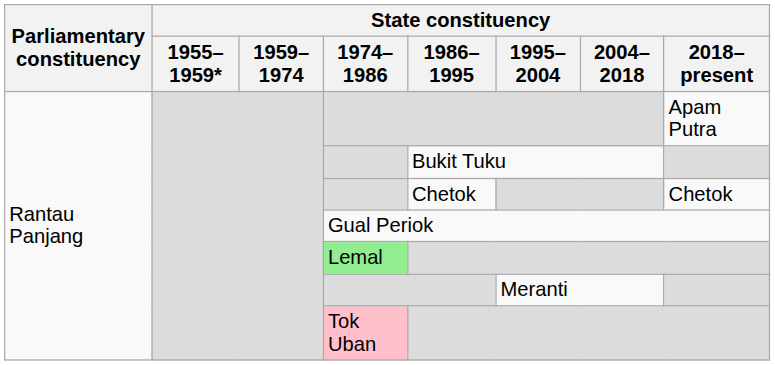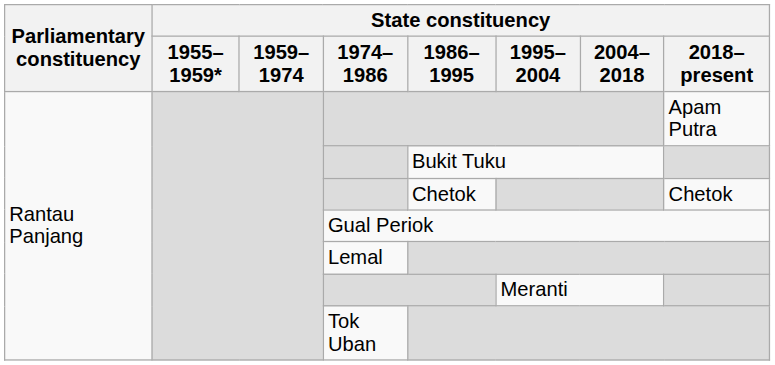(355, 257) lightgreen background -> (355, 257) no background
(352, 332) pink background -> (352, 332) no background
